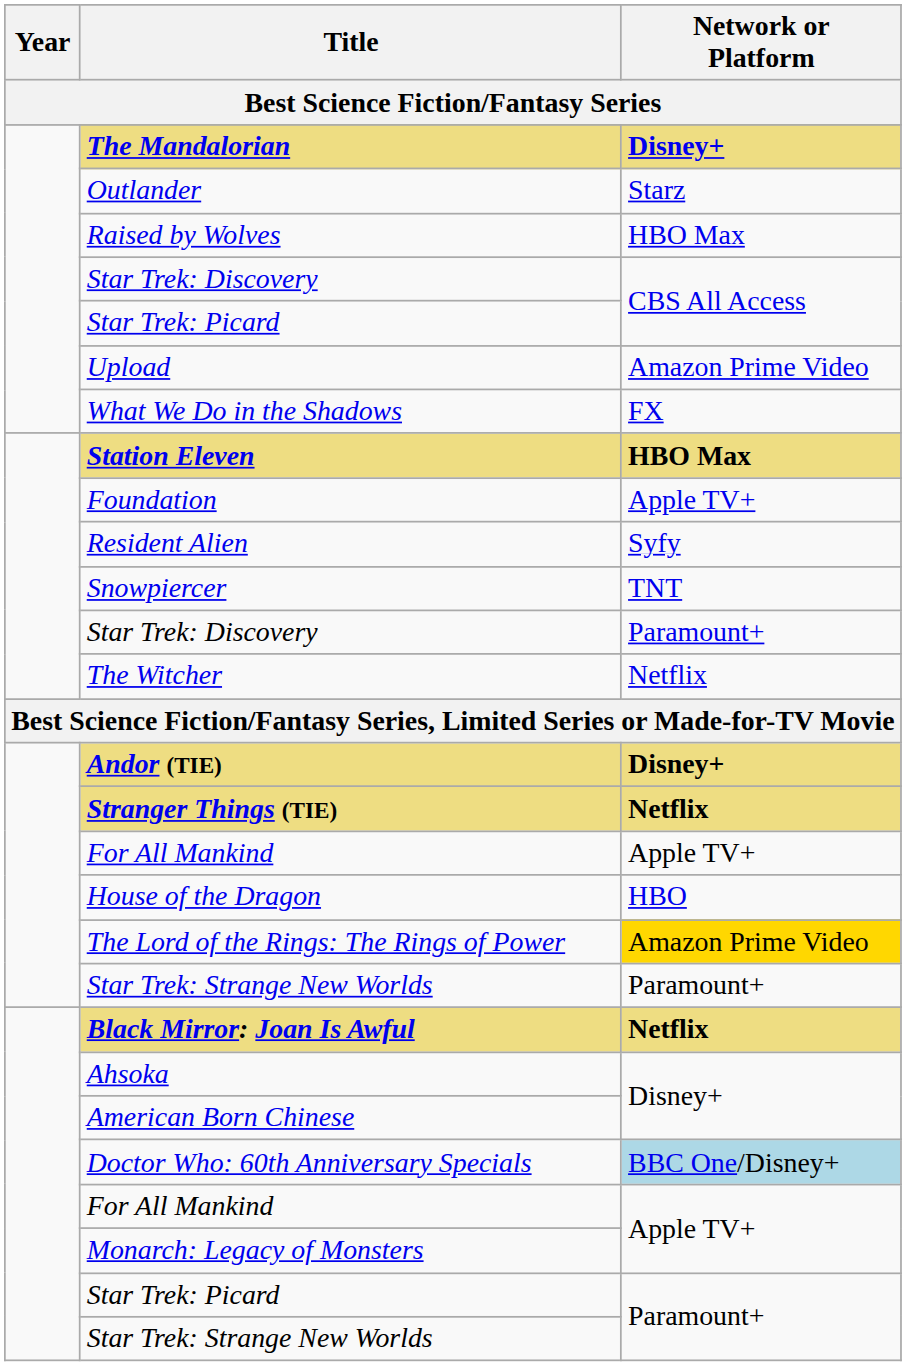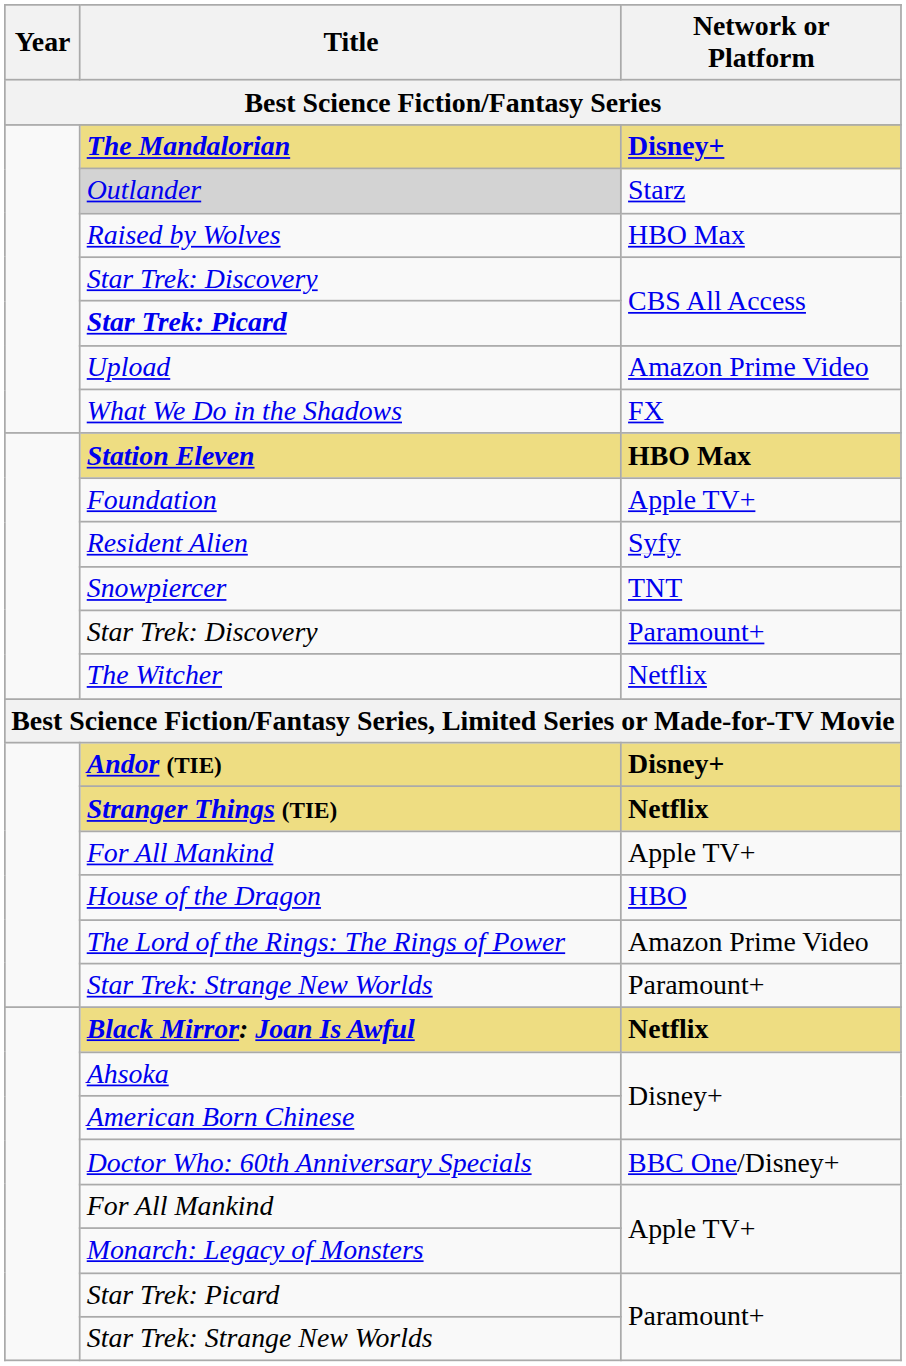(144, 190) no background -> (144, 190) lightgrey background
(183, 322) normal -> (187, 322) bold
(748, 940) gold background -> (748, 940) no background
(734, 1161) lightblue background -> (734, 1161) no background
